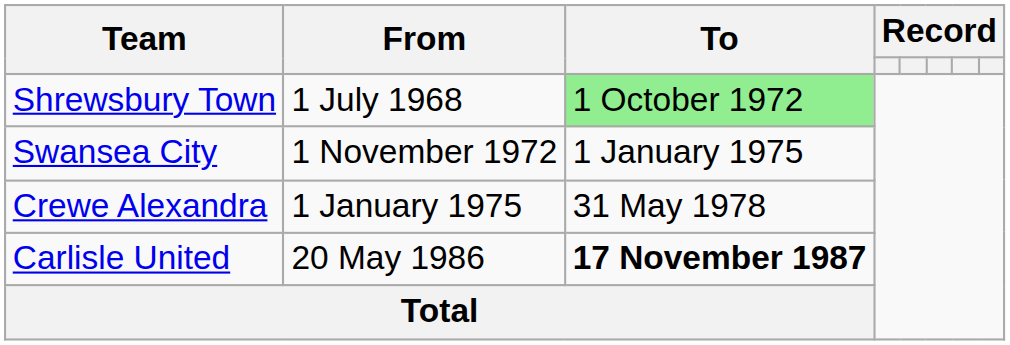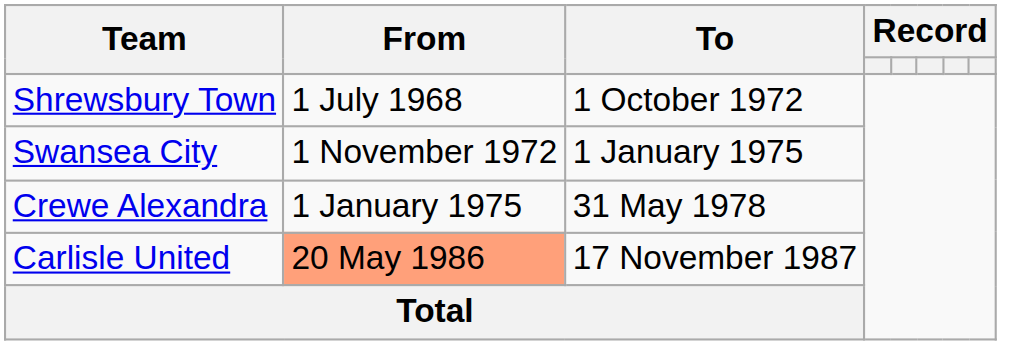(688, 99) lightgreen background -> (688, 99) no background
(388, 258) no background -> (388, 258) lightsalmon background
(720, 258) bold -> (715, 258) normal
